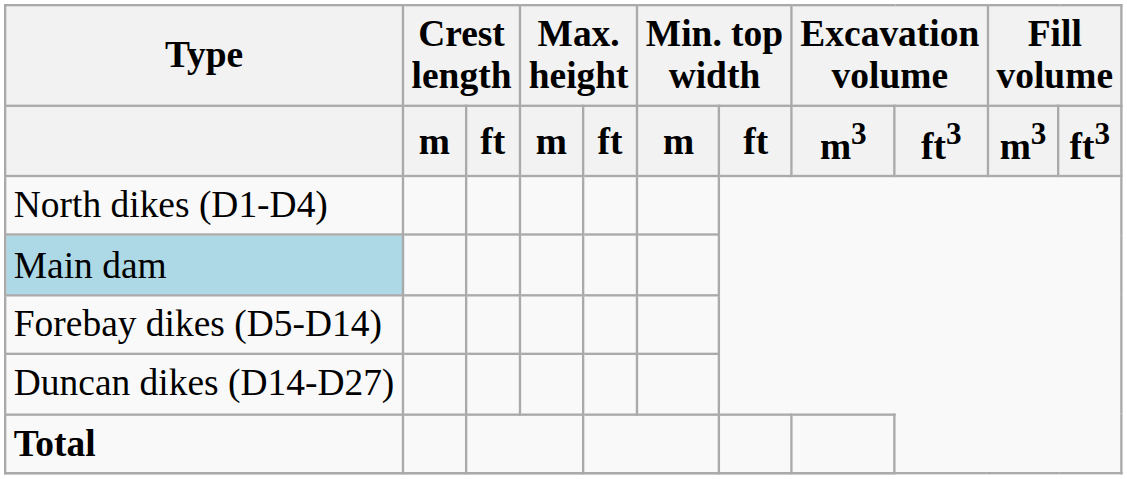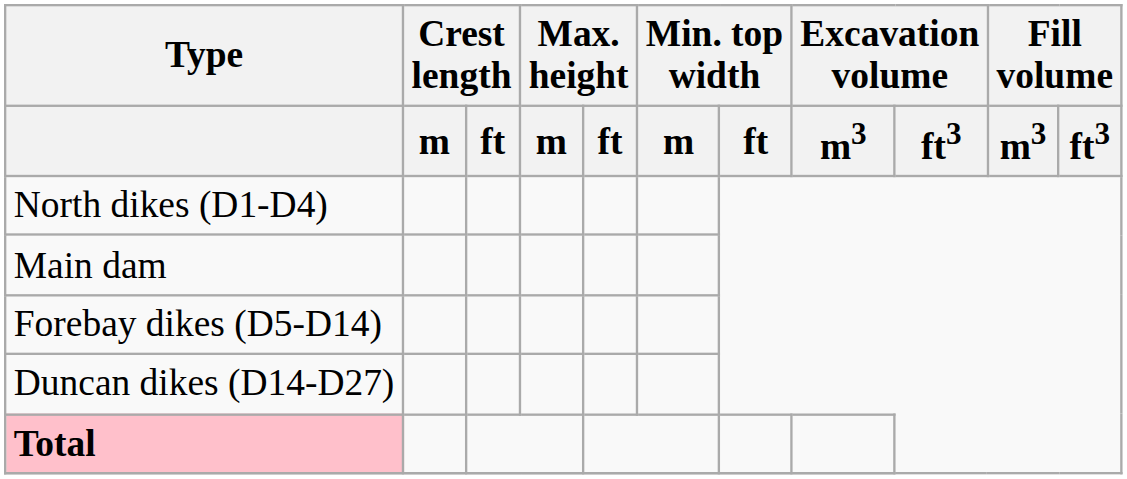(90, 264) lightblue background -> (90, 264) no background
(55, 442) no background -> (55, 442) pink background
